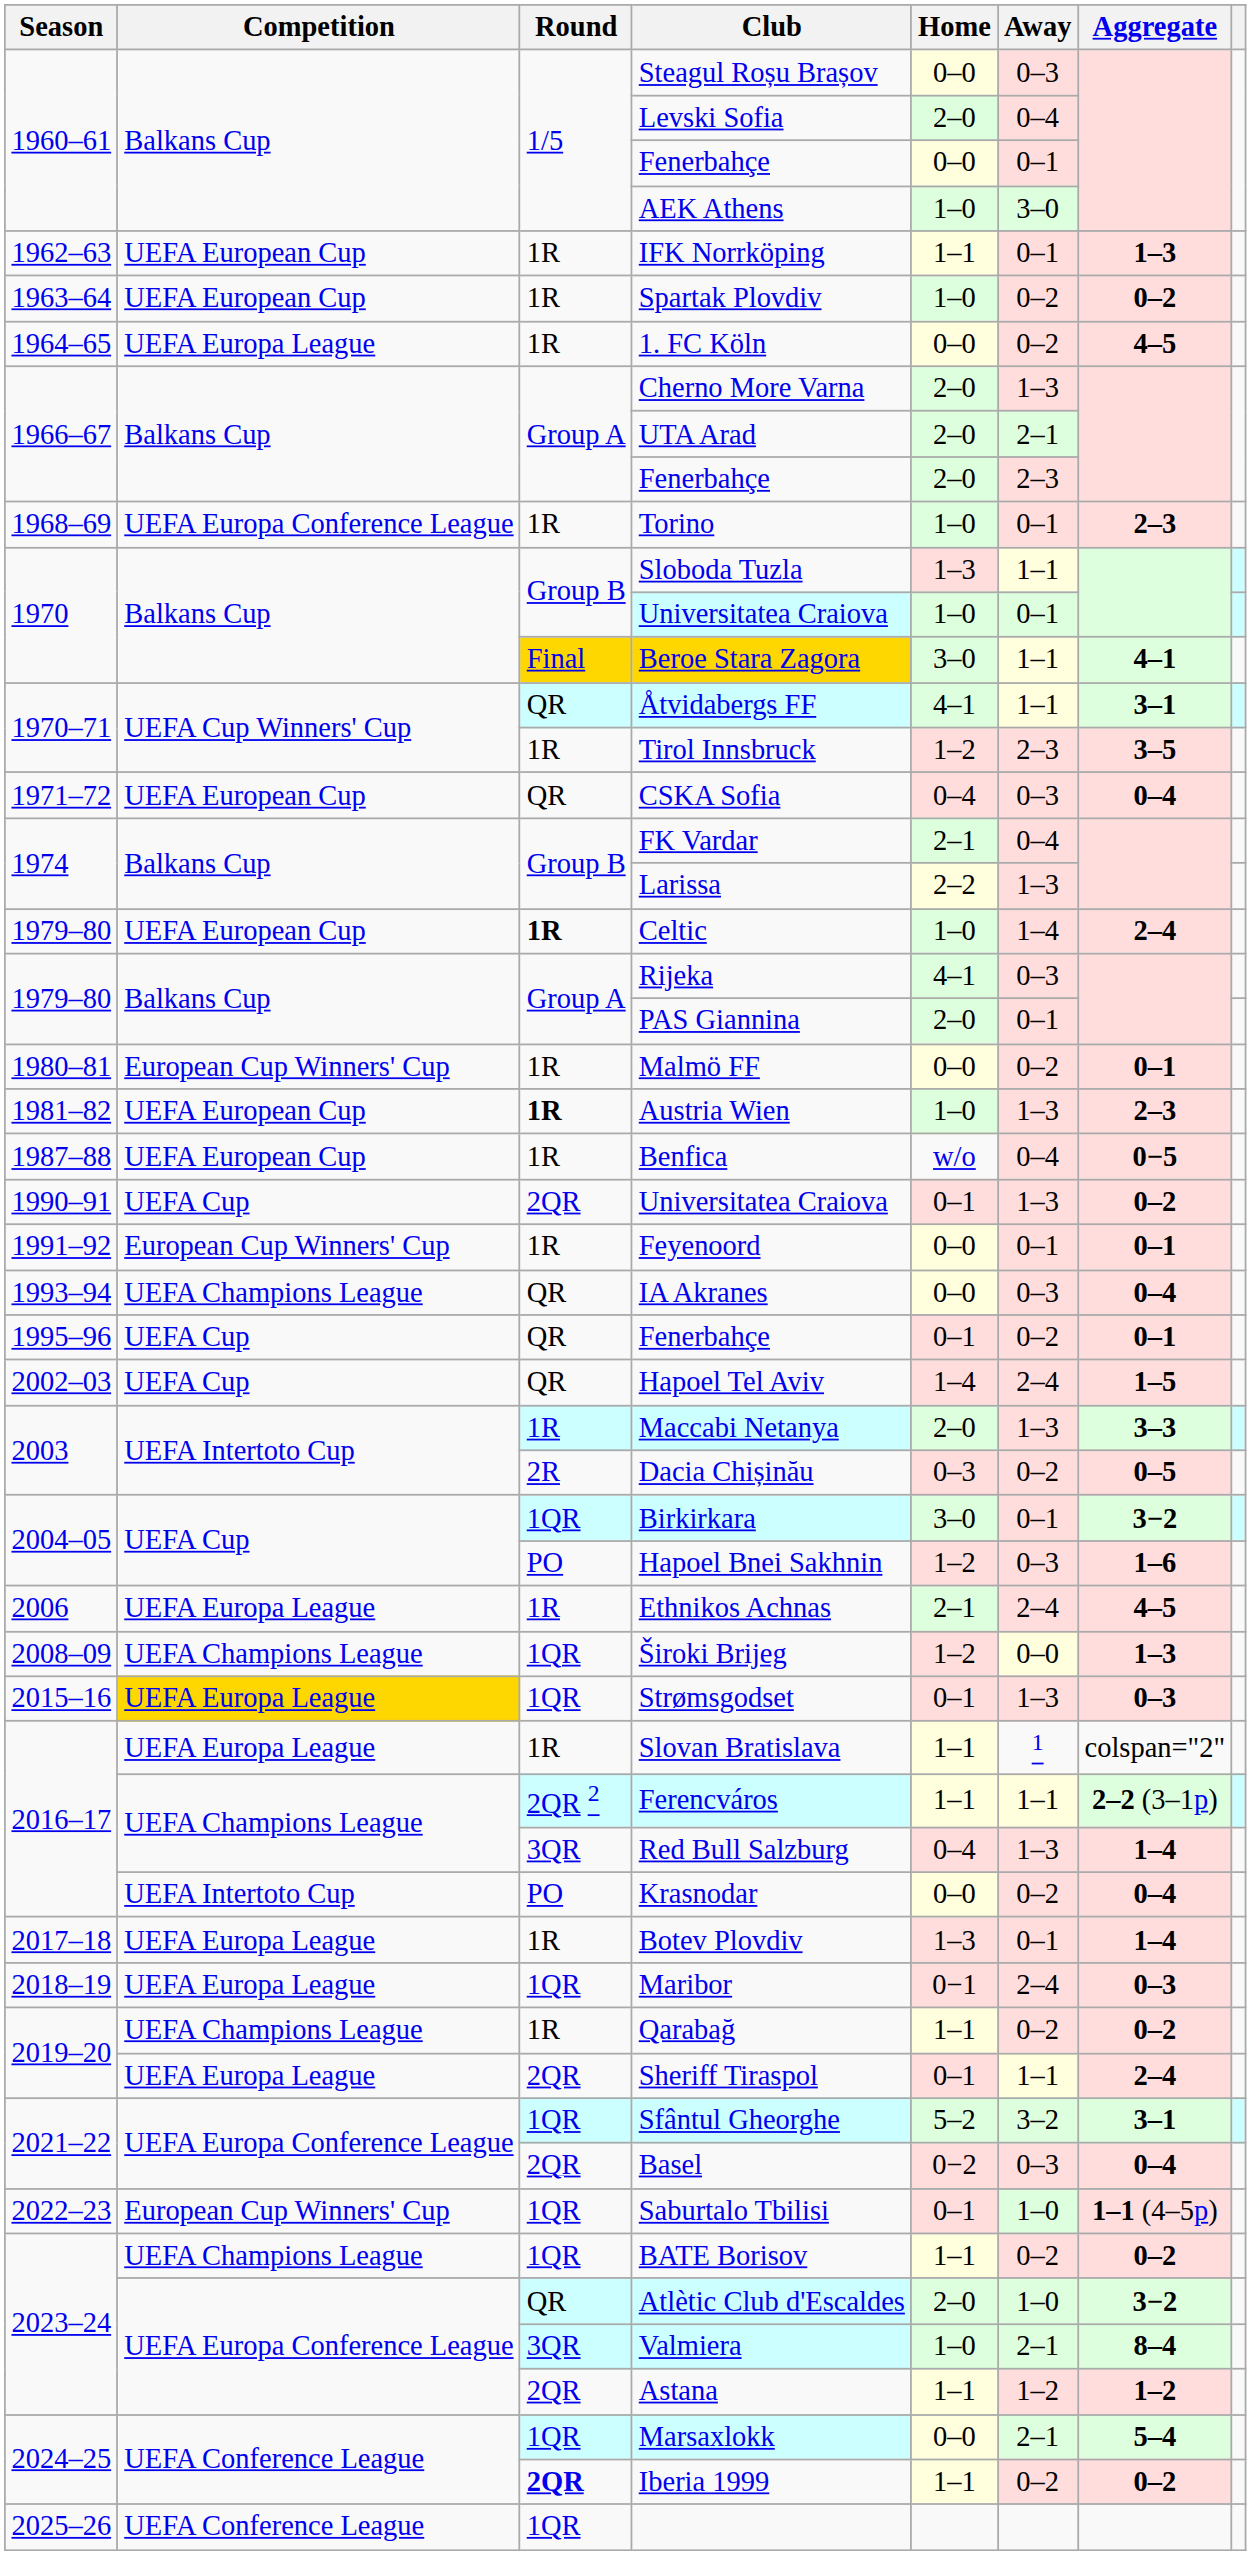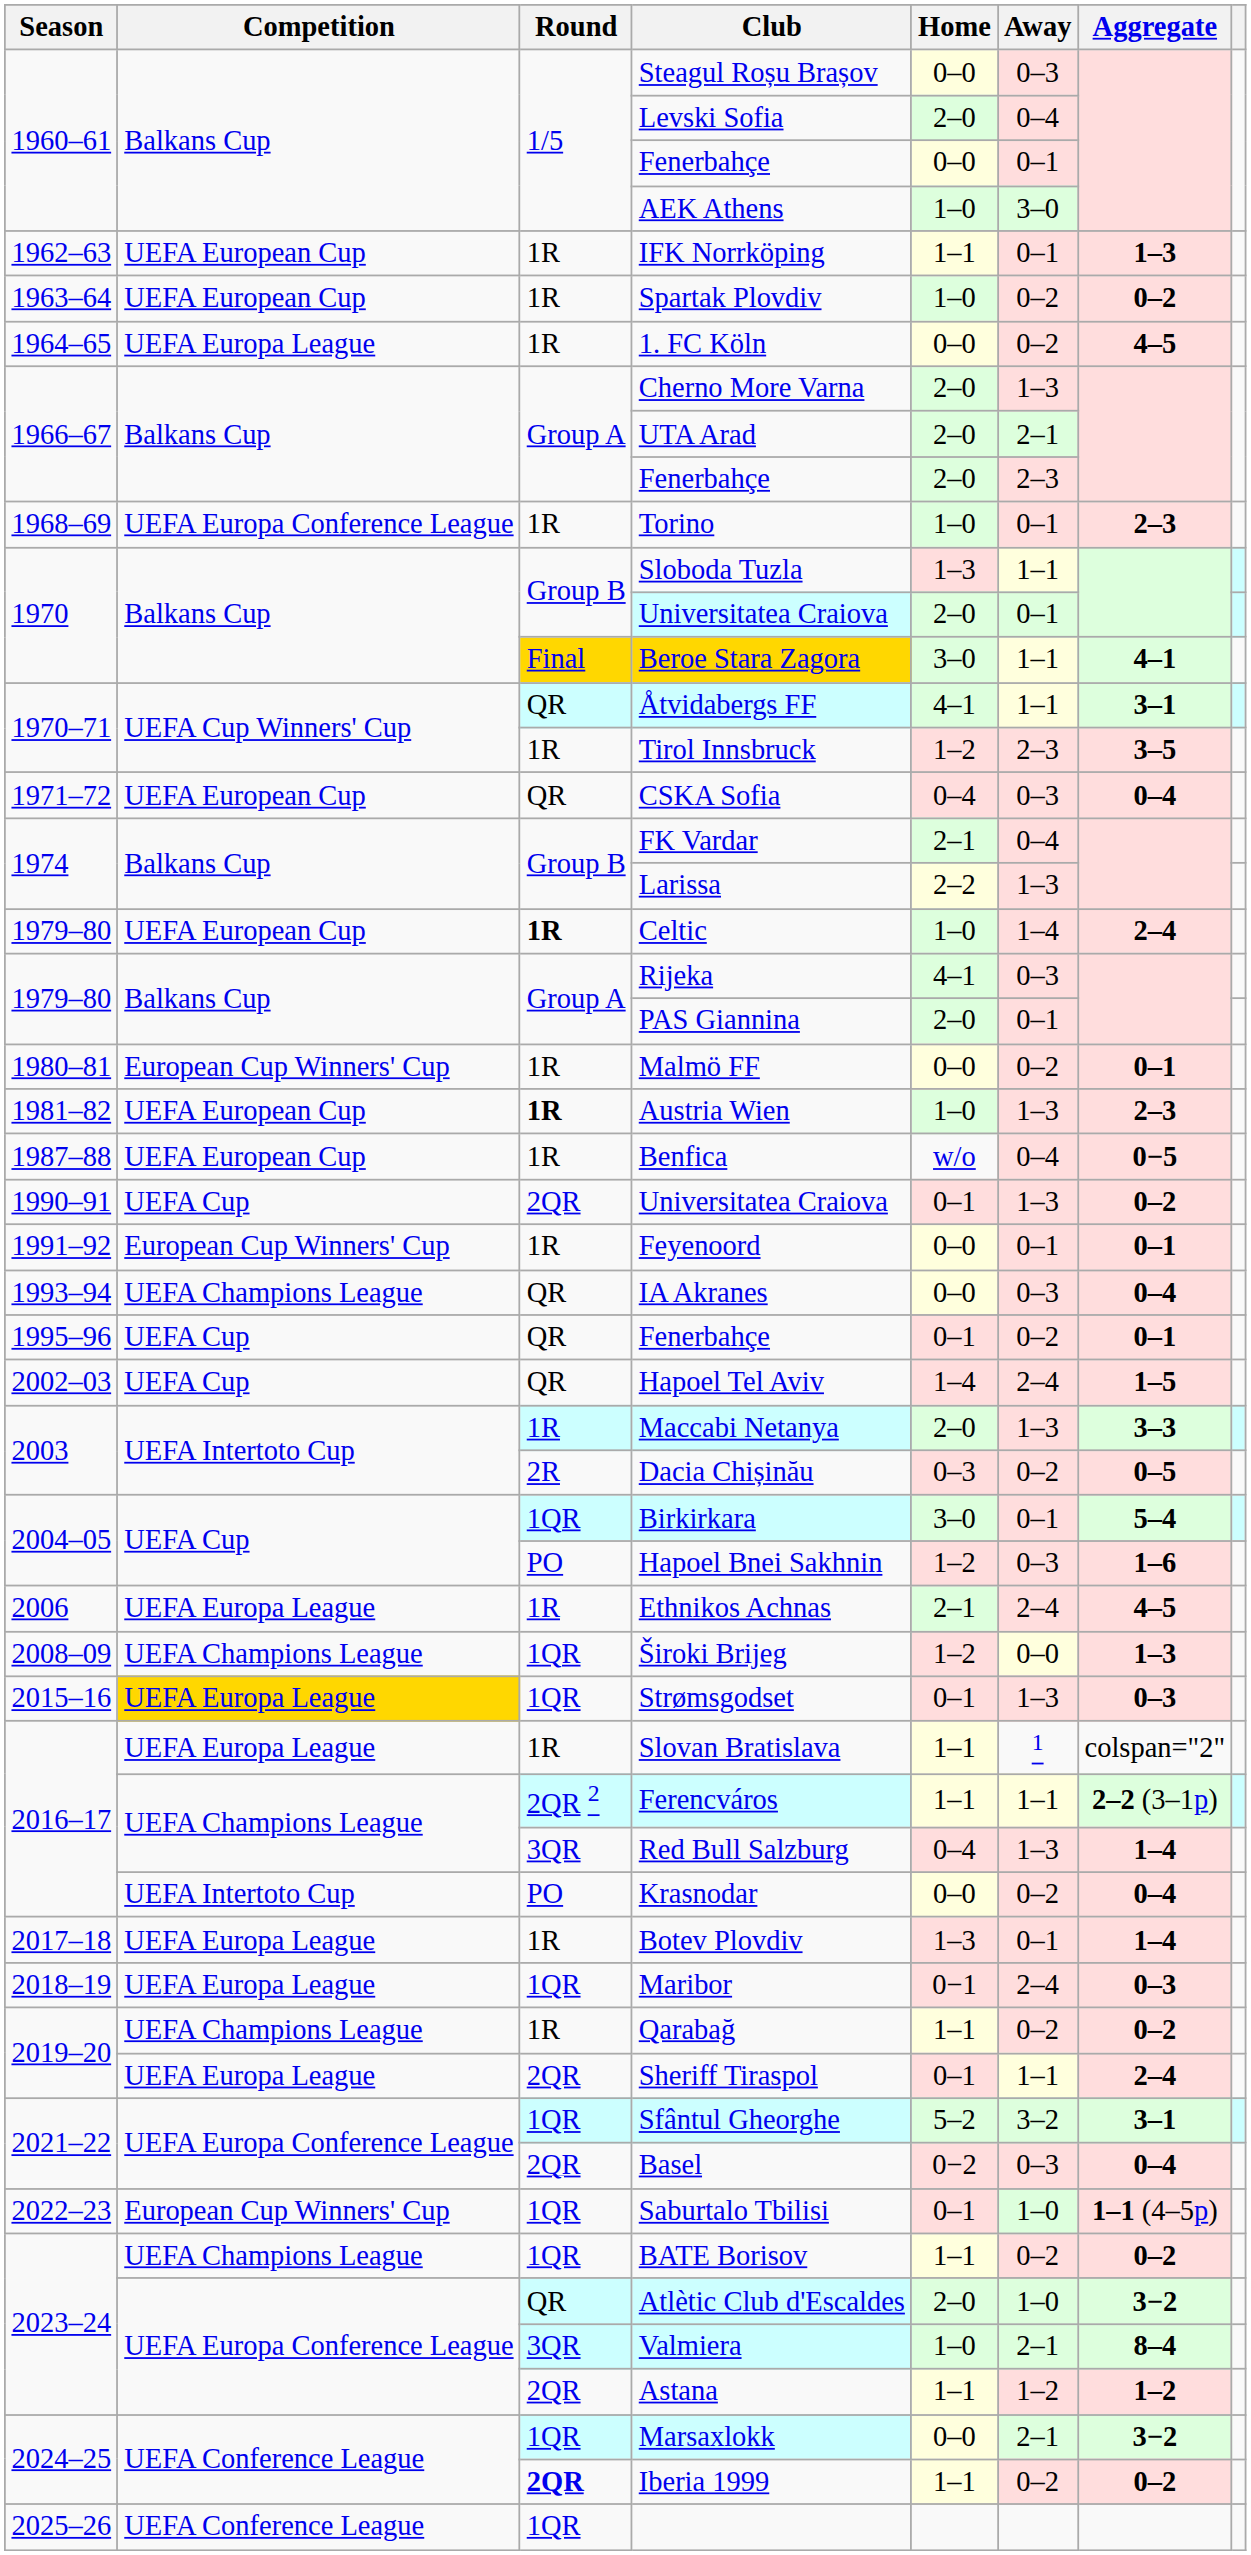(954, 614) 1–0 -> (954, 614) 2–0
(1155, 1517) 3−2 -> (1155, 1517) 5–4
(1155, 2436) 5–4 -> (1155, 2436) 3−2
